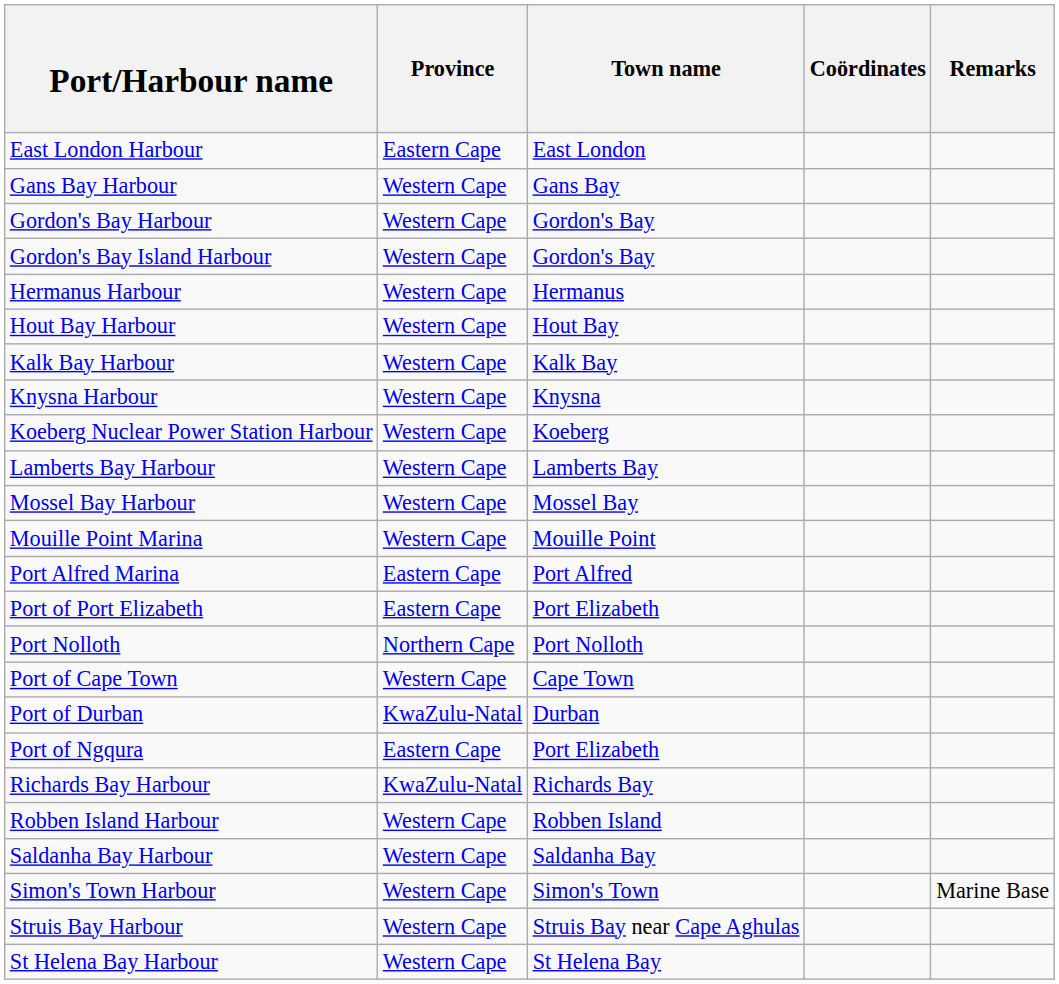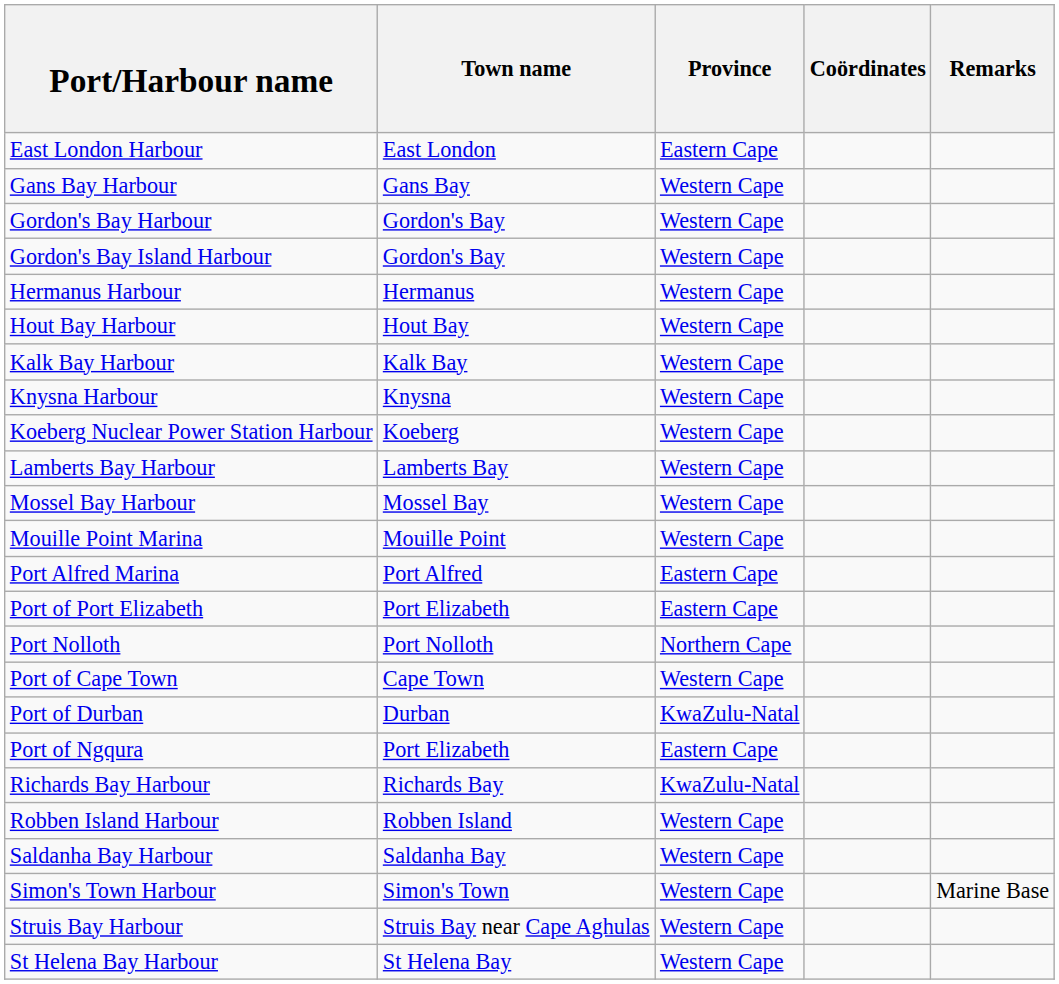columns swapped: (453, 68) <-> (666, 68)
